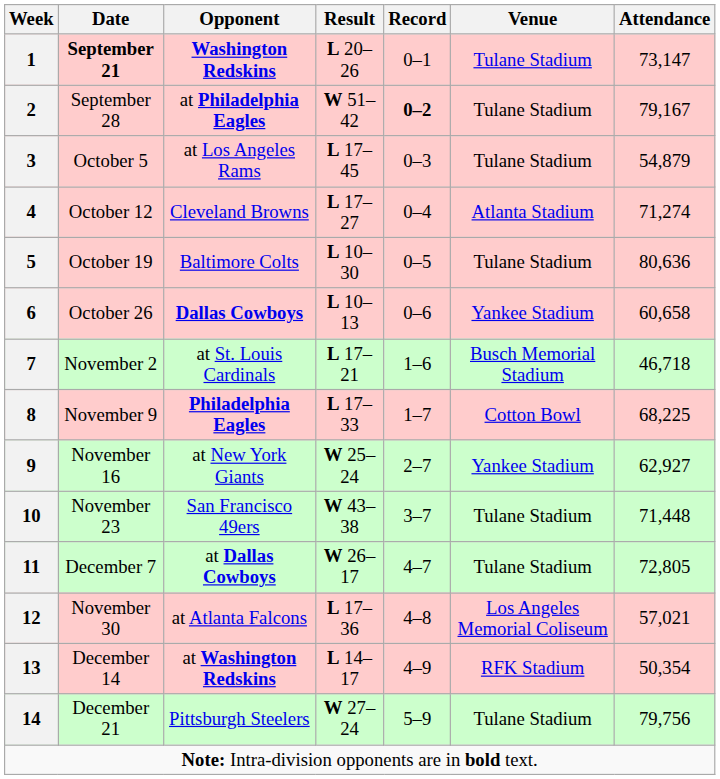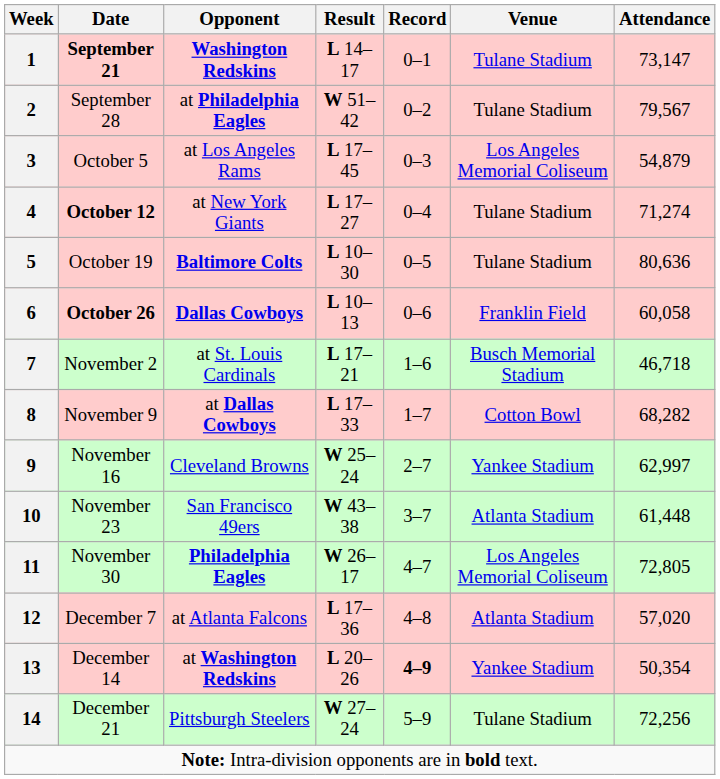(350, 59) L 20–26 -> (350, 59) L 14–17
(417, 110) bold -> (417, 110) normal
(665, 110) 79,167 -> (665, 110) 79,567
(533, 161) Tulane Stadium -> (533, 161) Los Angeles Memorial Coliseum
(111, 211) normal -> (111, 211) bold
(239, 211) Cleveland Browns -> (239, 211) at New York Giants
(533, 211) Atlanta Stadium -> (533, 211) Tulane Stadium
(239, 262) normal -> (239, 262) bold
(111, 313) normal -> (111, 313) bold
(533, 313) Yankee Stadium -> (533, 313) Franklin Field
(665, 313) 60,658 -> (665, 313) 60,058
(239, 414) Philadelphia Eagles -> (239, 414) at Dallas Cowboys
(665, 414) 68,225 -> (665, 414) 68,282
(239, 465) at New York Giants -> (239, 465) Cleveland Browns
(665, 465) 62,927 -> (665, 465) 62,997
(533, 516) Tulane Stadium -> (533, 516) Atlanta Stadium
(665, 516) 71,448 -> (665, 516) 61,448
(111, 567) December 7 -> (111, 567) November 30
(239, 567) at Dallas Cowboys -> (239, 567) Philadelphia Eagles
(533, 567) Tulane Stadium -> (533, 567) Los Angeles Memorial Coliseum
(111, 617) November 30 -> (111, 617) December 7
(533, 617) Los Angeles Memorial Coliseum -> (533, 617) Atlanta Stadium
(665, 617) 57,021 -> (665, 617) 57,020
(350, 668) L 14–17 -> (350, 668) L 20–26
(417, 668) normal -> (417, 668) bold
(533, 668) RFK Stadium -> (533, 668) Yankee Stadium
(665, 719) 79,756 -> (665, 719) 72,256
